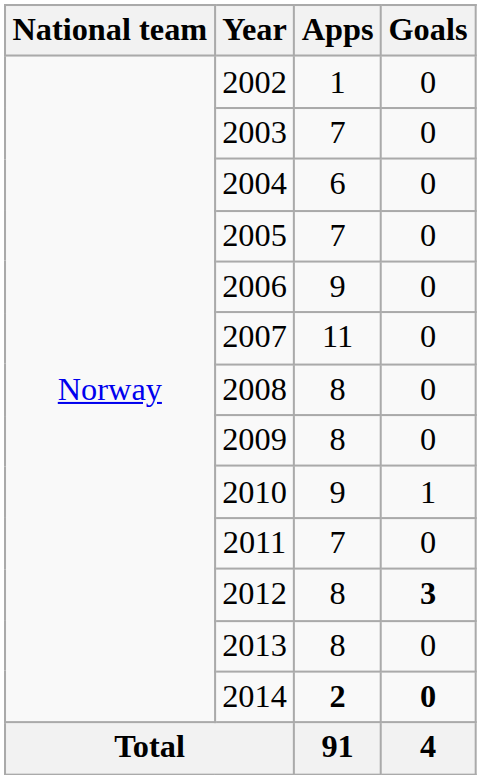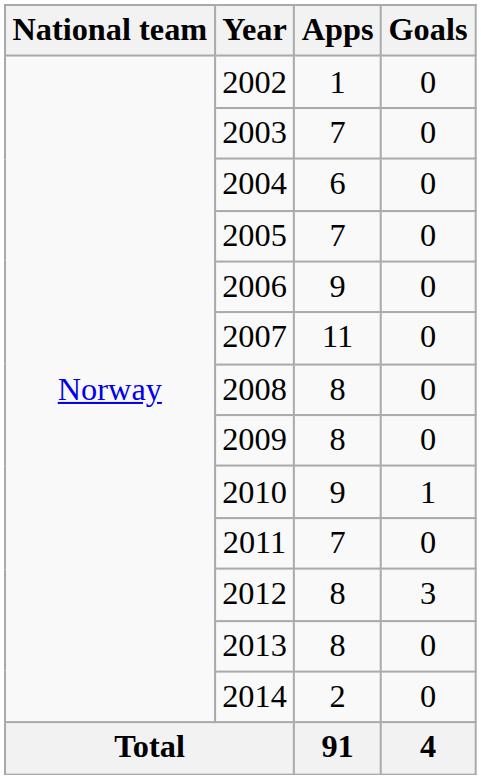(428, 593) bold -> (428, 593) normal
(338, 696) bold -> (338, 696) normal
(428, 696) bold -> (428, 696) normal
